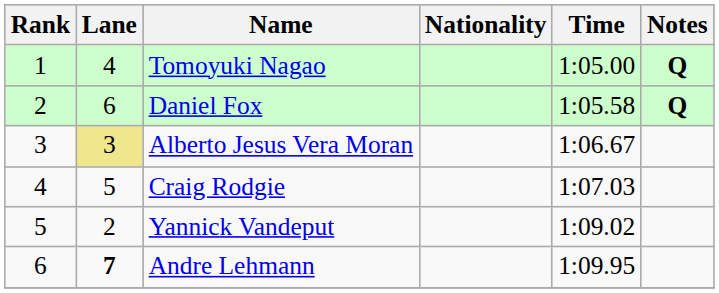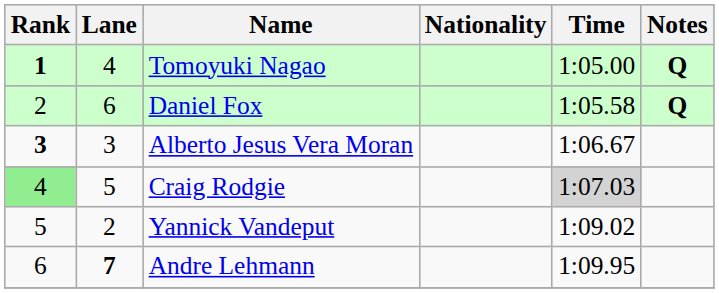(40, 65) normal -> (40, 65) bold
(40, 145) normal -> (40, 145) bold
(109, 145) khaki background -> (109, 145) no background
(40, 186) no background -> (40, 186) lightgreen background
(597, 186) no background -> (597, 186) lightgrey background
